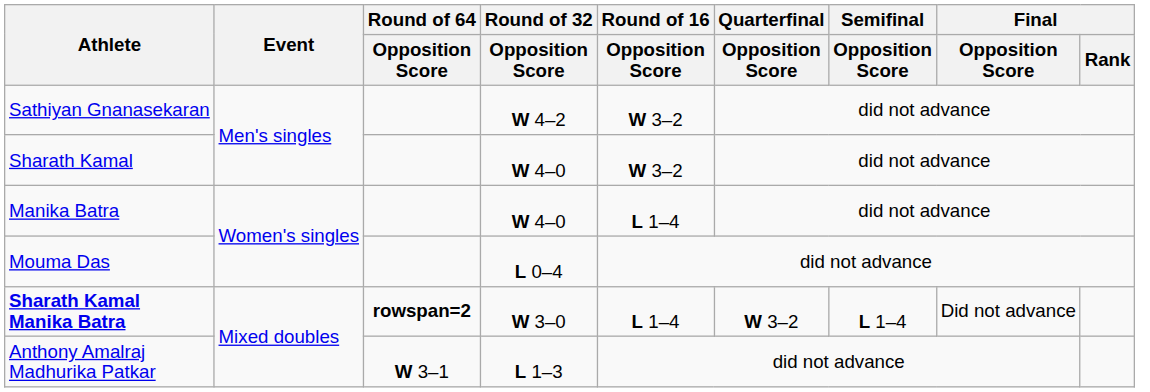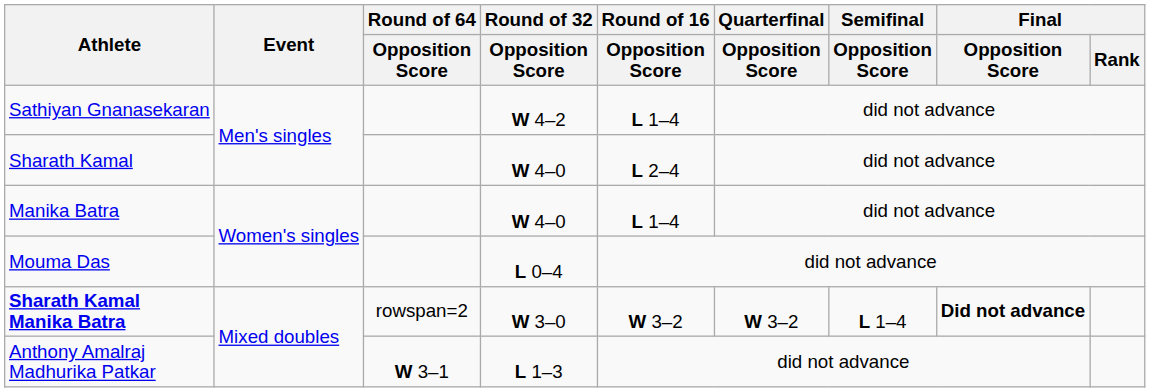(656, 121) W 3–2 -> (656, 121) L 1–4
(656, 171) W 3–2 -> (656, 171) L 2–4
(422, 312) bold -> (422, 312) normal
(656, 322) L 1–4 -> (656, 322) W 3–2
(1008, 312) normal -> (1013, 312) bold
